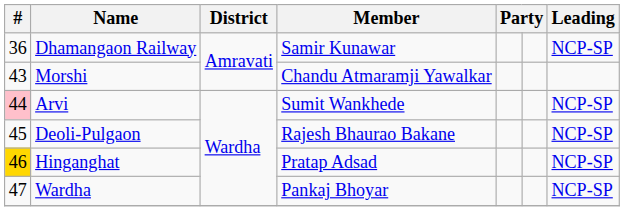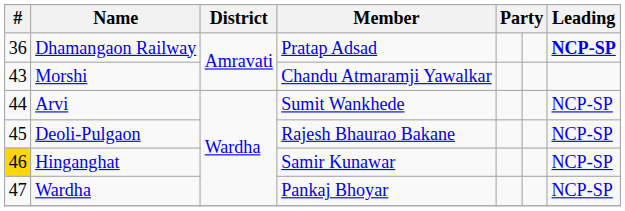(338, 47) Samir Kunawar -> (329, 47) Pratap Adsad
(582, 47) normal -> (584, 47) bold
(18, 104) pink background -> (18, 104) no background
(329, 162) Pratap Adsad -> (338, 162) Samir Kunawar
